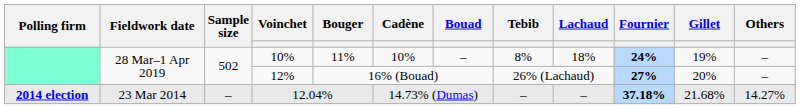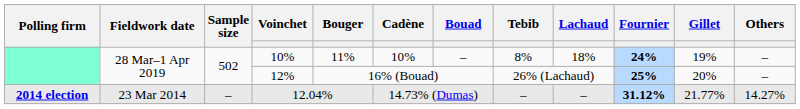(644, 76) 27% -> (644, 76) 25%
(644, 95) 37.18% -> (644, 95) 31.12%
(704, 95) 21.68% -> (704, 95) 21.77%
